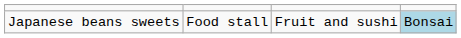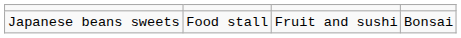(429, 22) lightblue background -> (429, 22) no background
